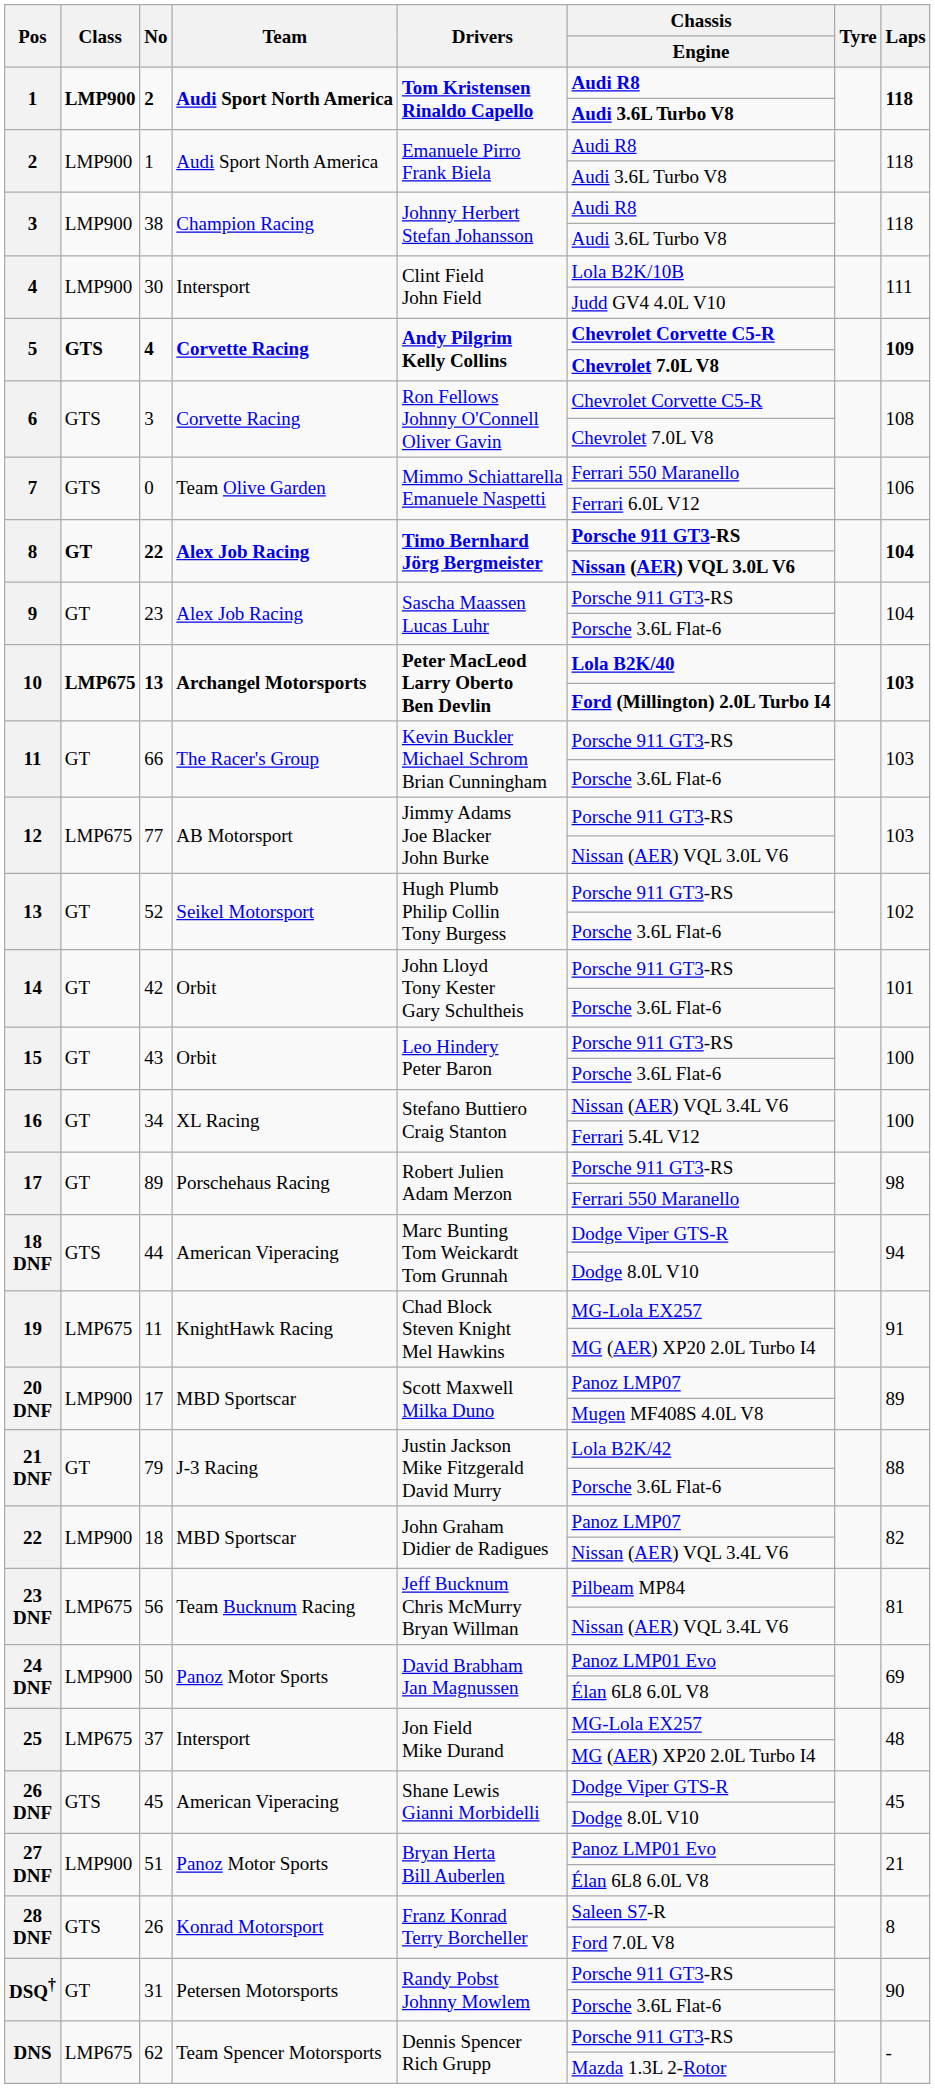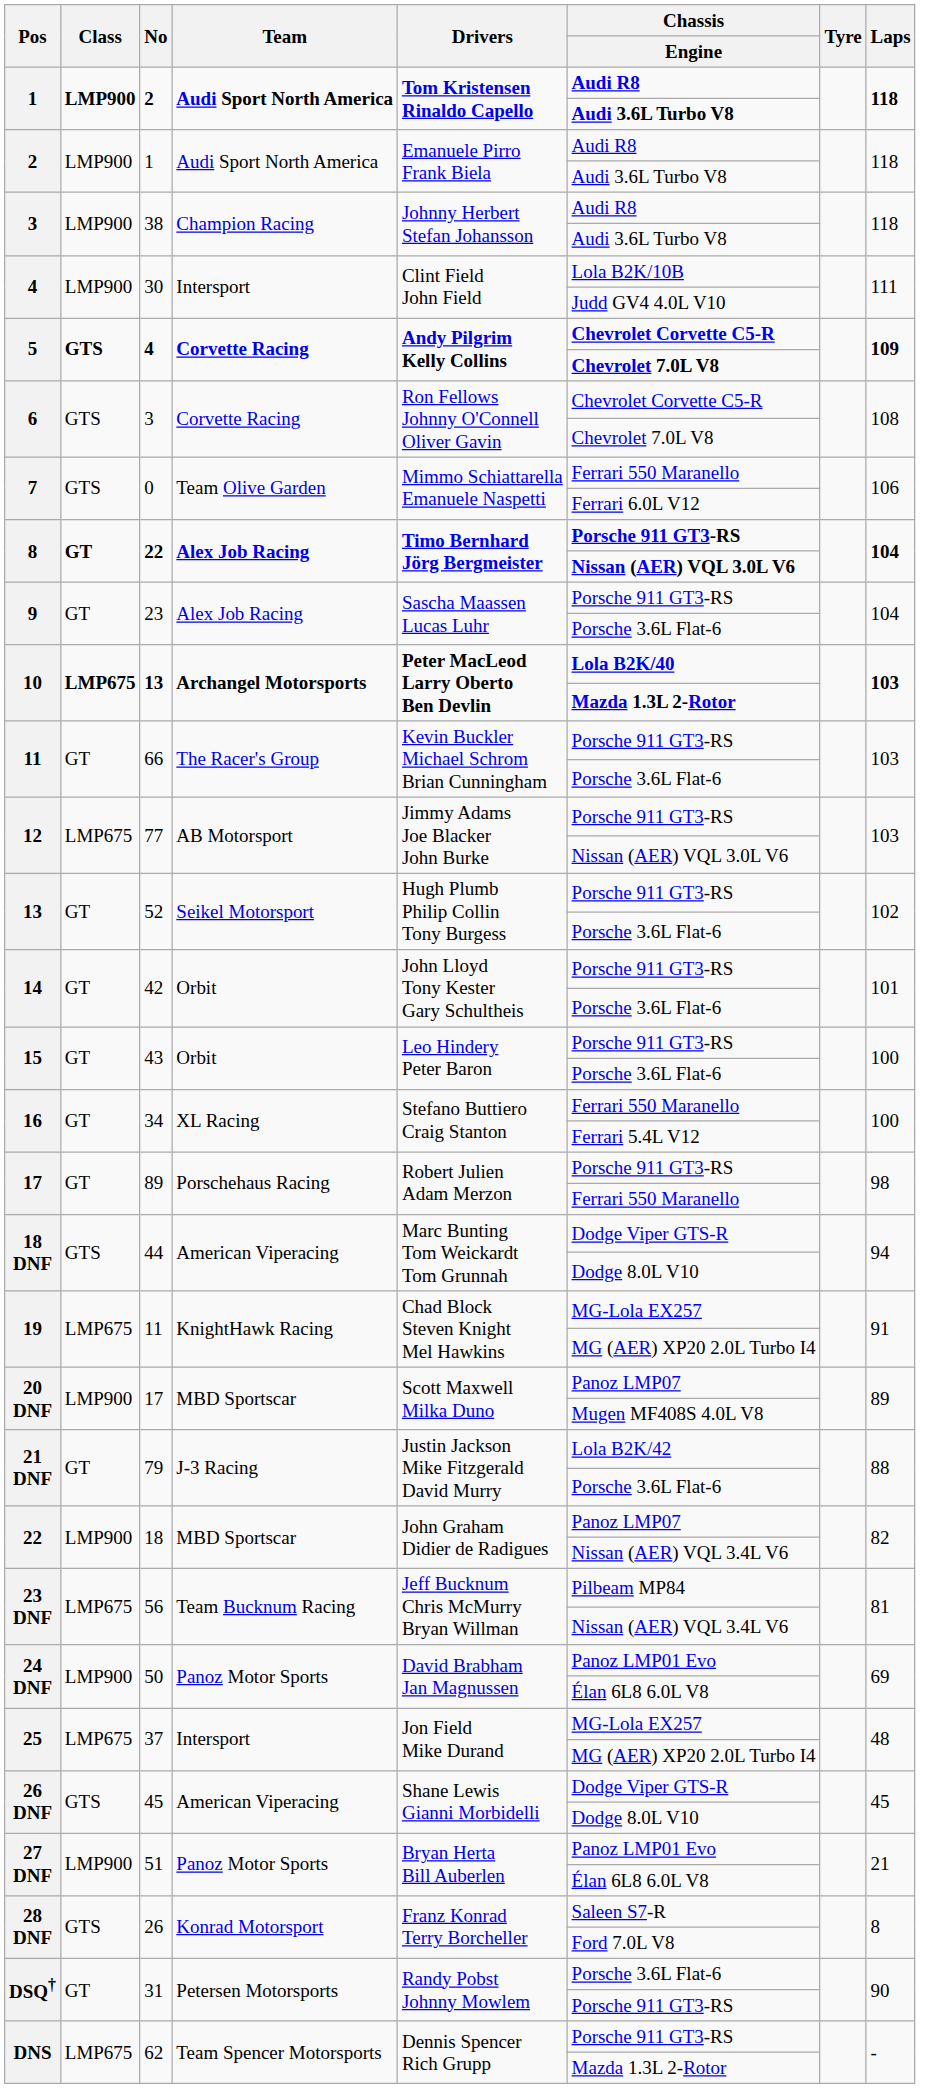(701, 702) Ford (Millington) 2.0L Turbo I4 -> (654, 702) Mazda 1.3L 2-Rotor
(680, 1104) Nissan (AER) VQL 3.4L V6 -> (655, 1104) Ferrari 550 Maranello
(652, 1974) Porsche 911 GT3-RS -> (646, 1974) Porsche 3.6L Flat-6
(646, 2005) Porsche 3.6L Flat-6 -> (652, 2005) Porsche 911 GT3-RS
